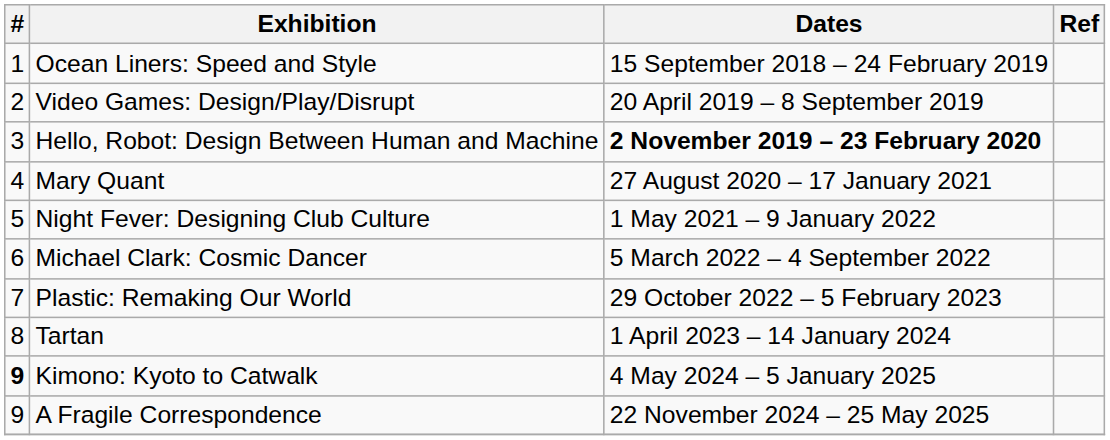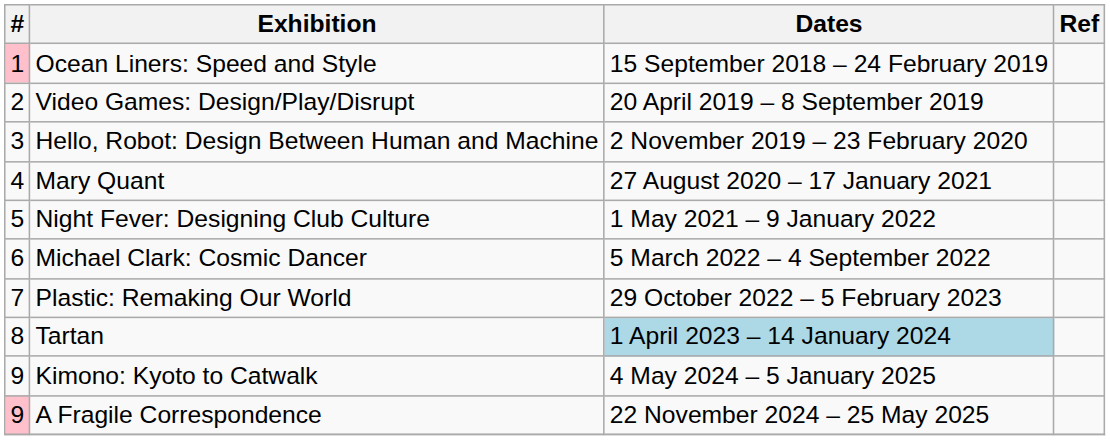(17, 63) no background -> (17, 63) pink background
(826, 141) bold -> (819, 141) normal
(780, 336) no background -> (780, 336) lightblue background
(17, 375) bold -> (17, 375) normal
(17, 414) no background -> (17, 414) pink background
